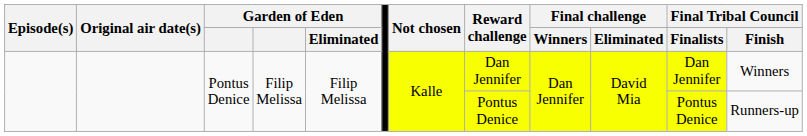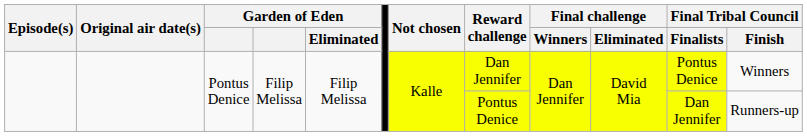(697, 71) Dan Jennifer -> (697, 71) Pontus Denice
(697, 111) Pontus Denice -> (697, 111) Dan Jennifer
